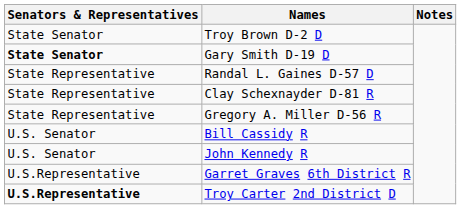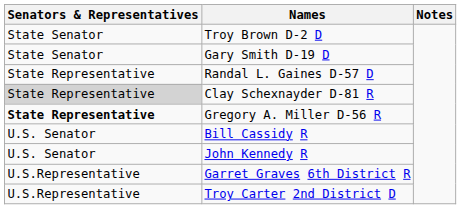(55, 54) bold -> (55, 54) normal
(81, 94) no background -> (81, 94) lightgrey background
(81, 114) normal -> (81, 114) bold
(74, 194) bold -> (74, 194) normal
